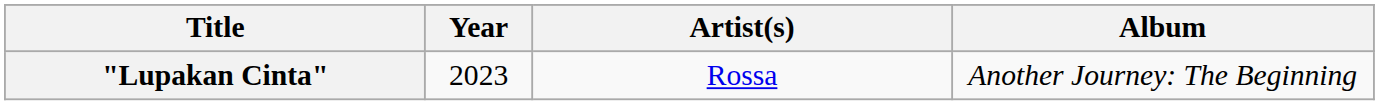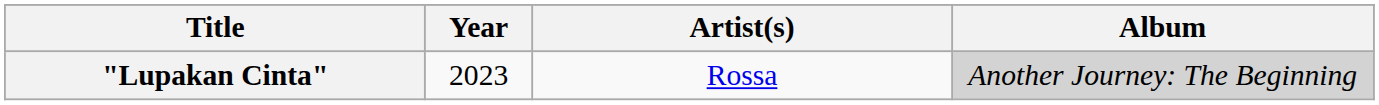(1163, 74) no background -> (1163, 74) lightgrey background
